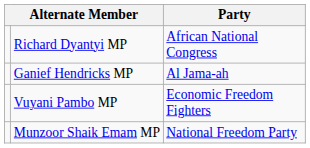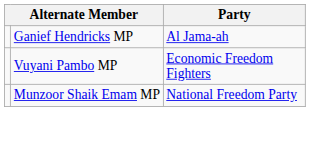- row: (70, 44)
